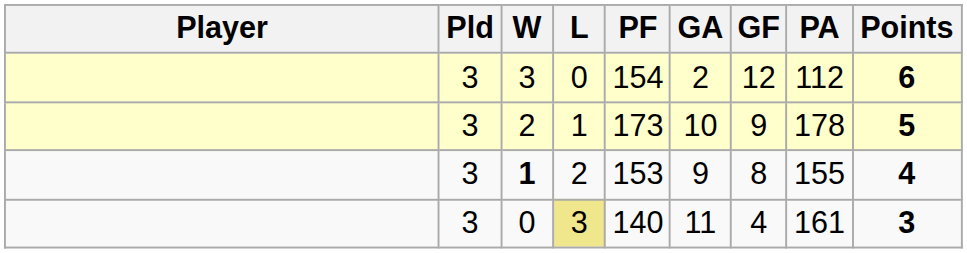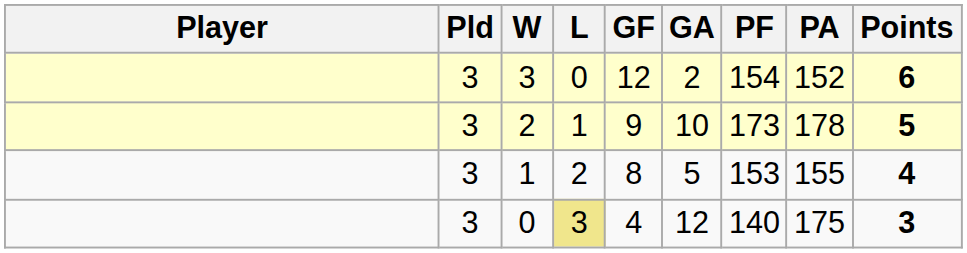columns swapped: (759, 28) <-> (638, 28)
(820, 77) 112 -> (820, 77) 152
(527, 174) bold -> (527, 174) normal
(700, 174) 9 -> (692, 174) 5
(700, 222) 11 -> (692, 222) 12
(820, 222) 161 -> (820, 222) 175
